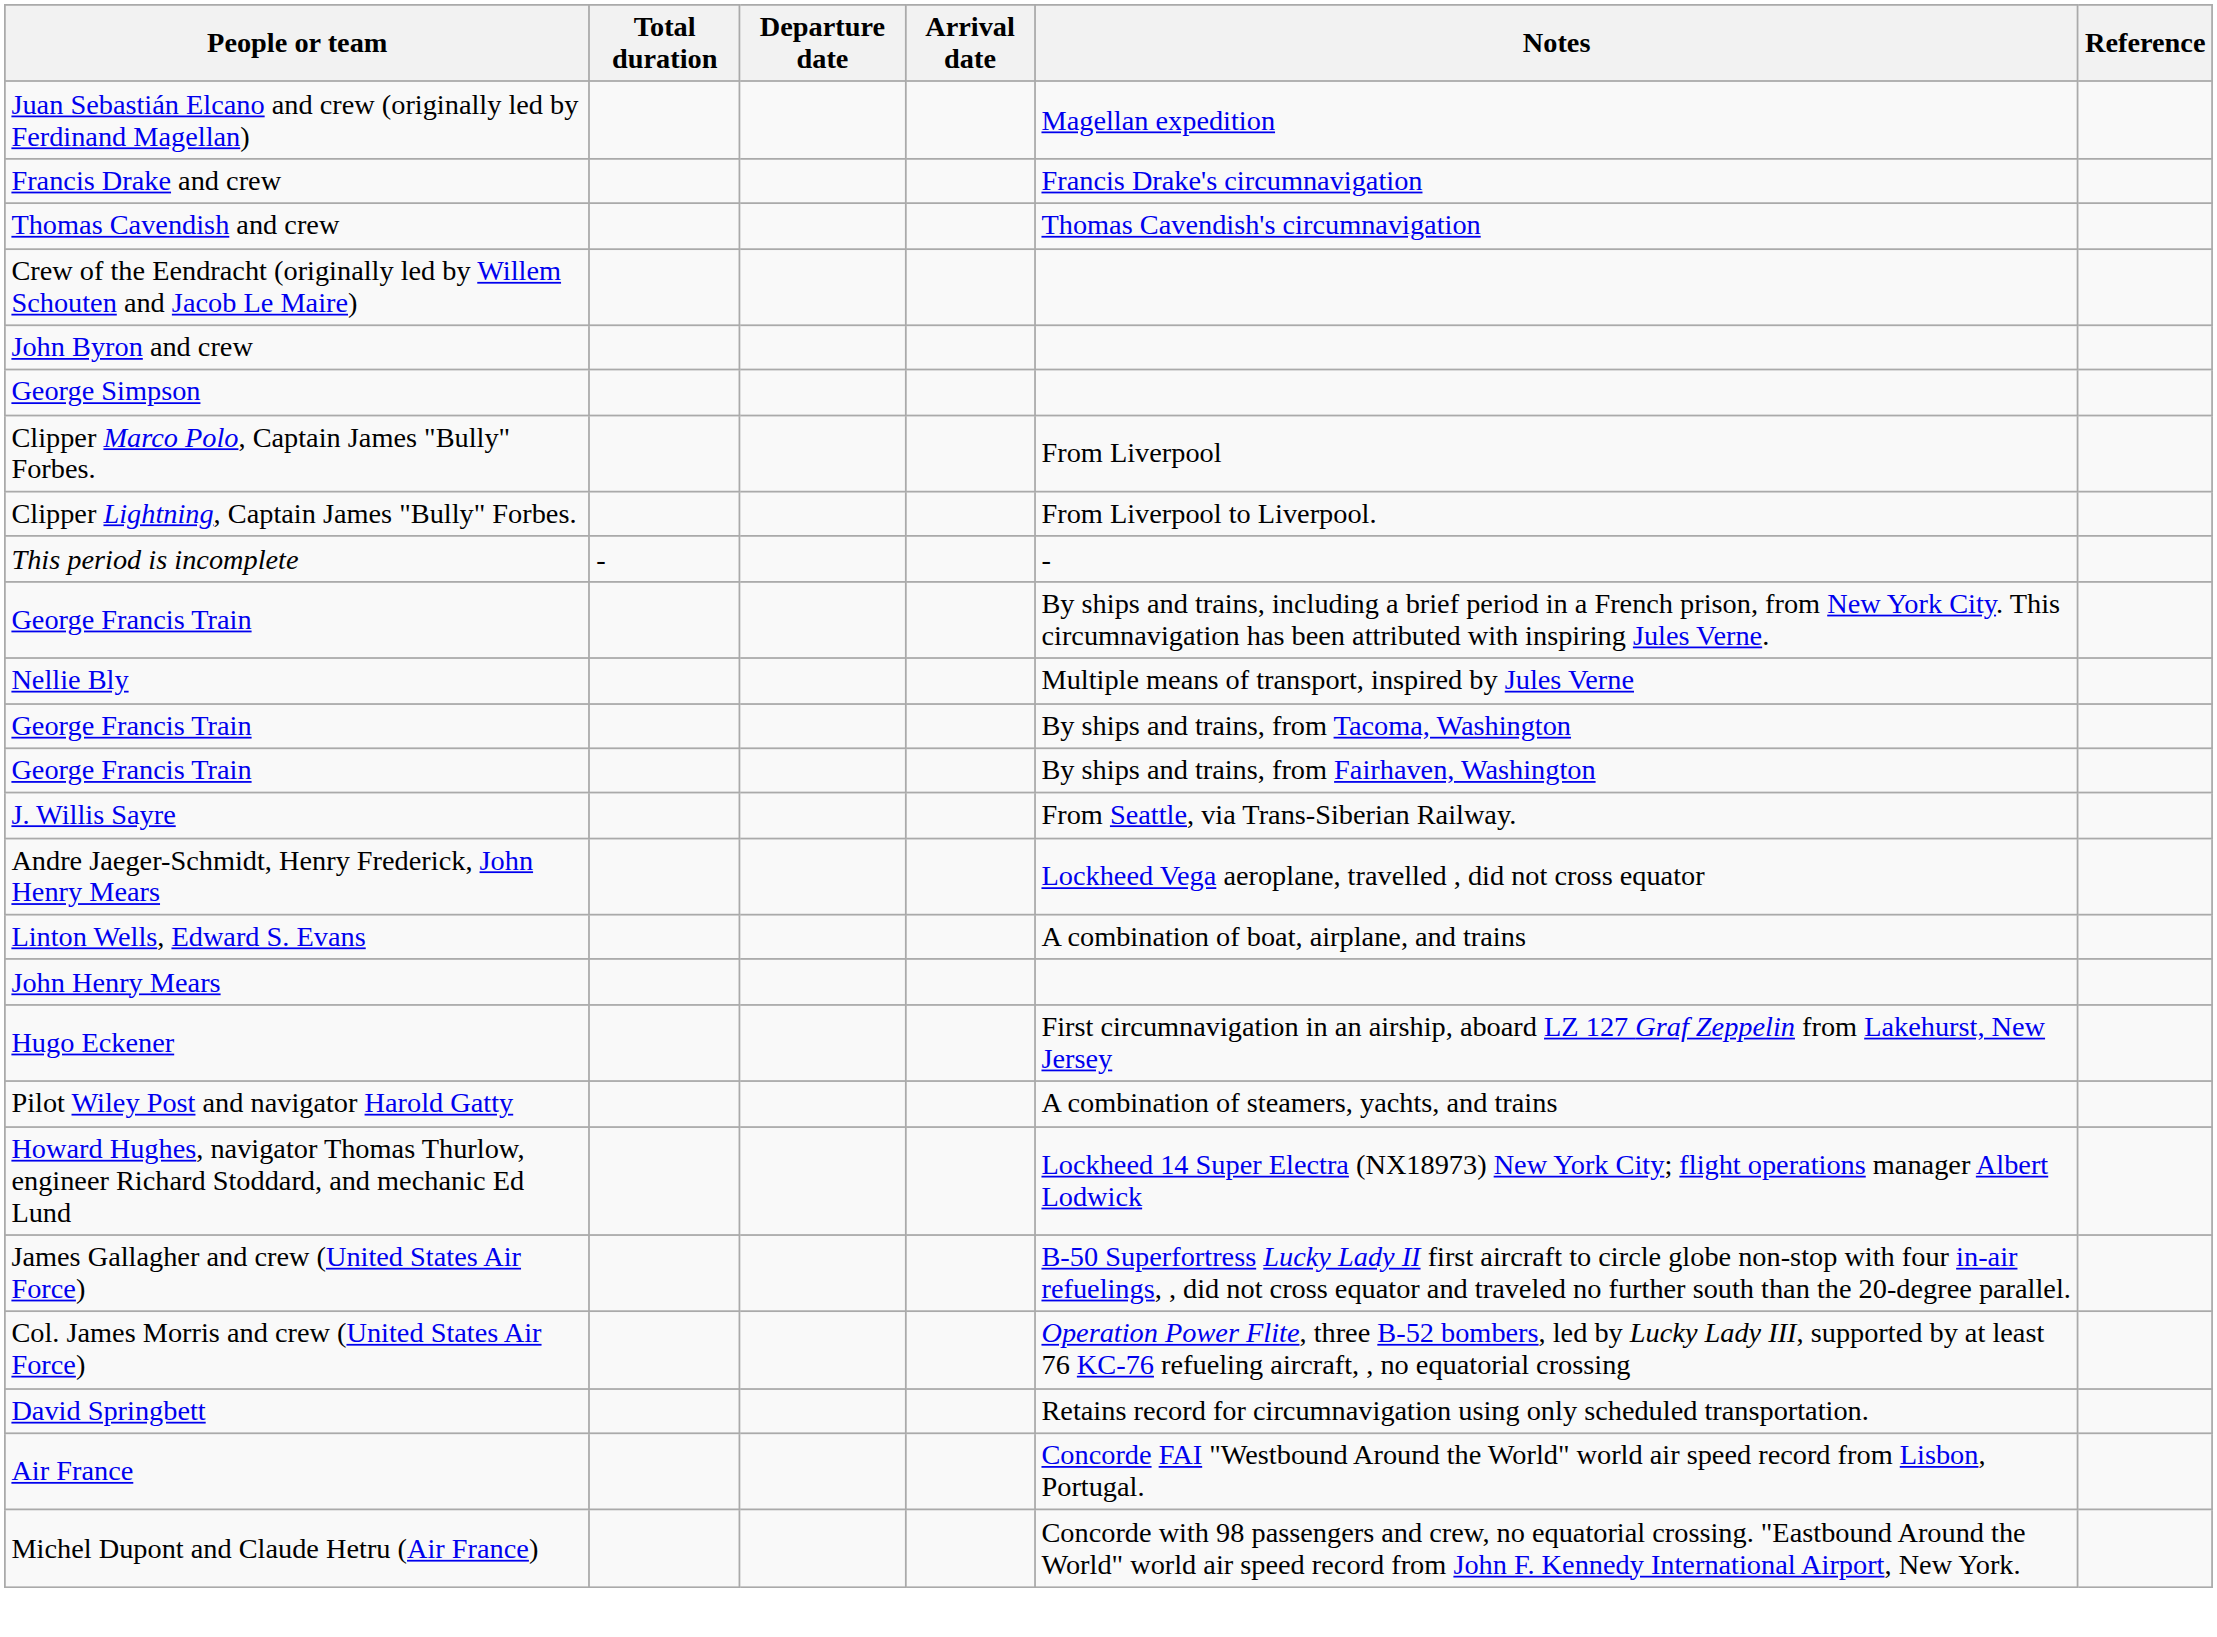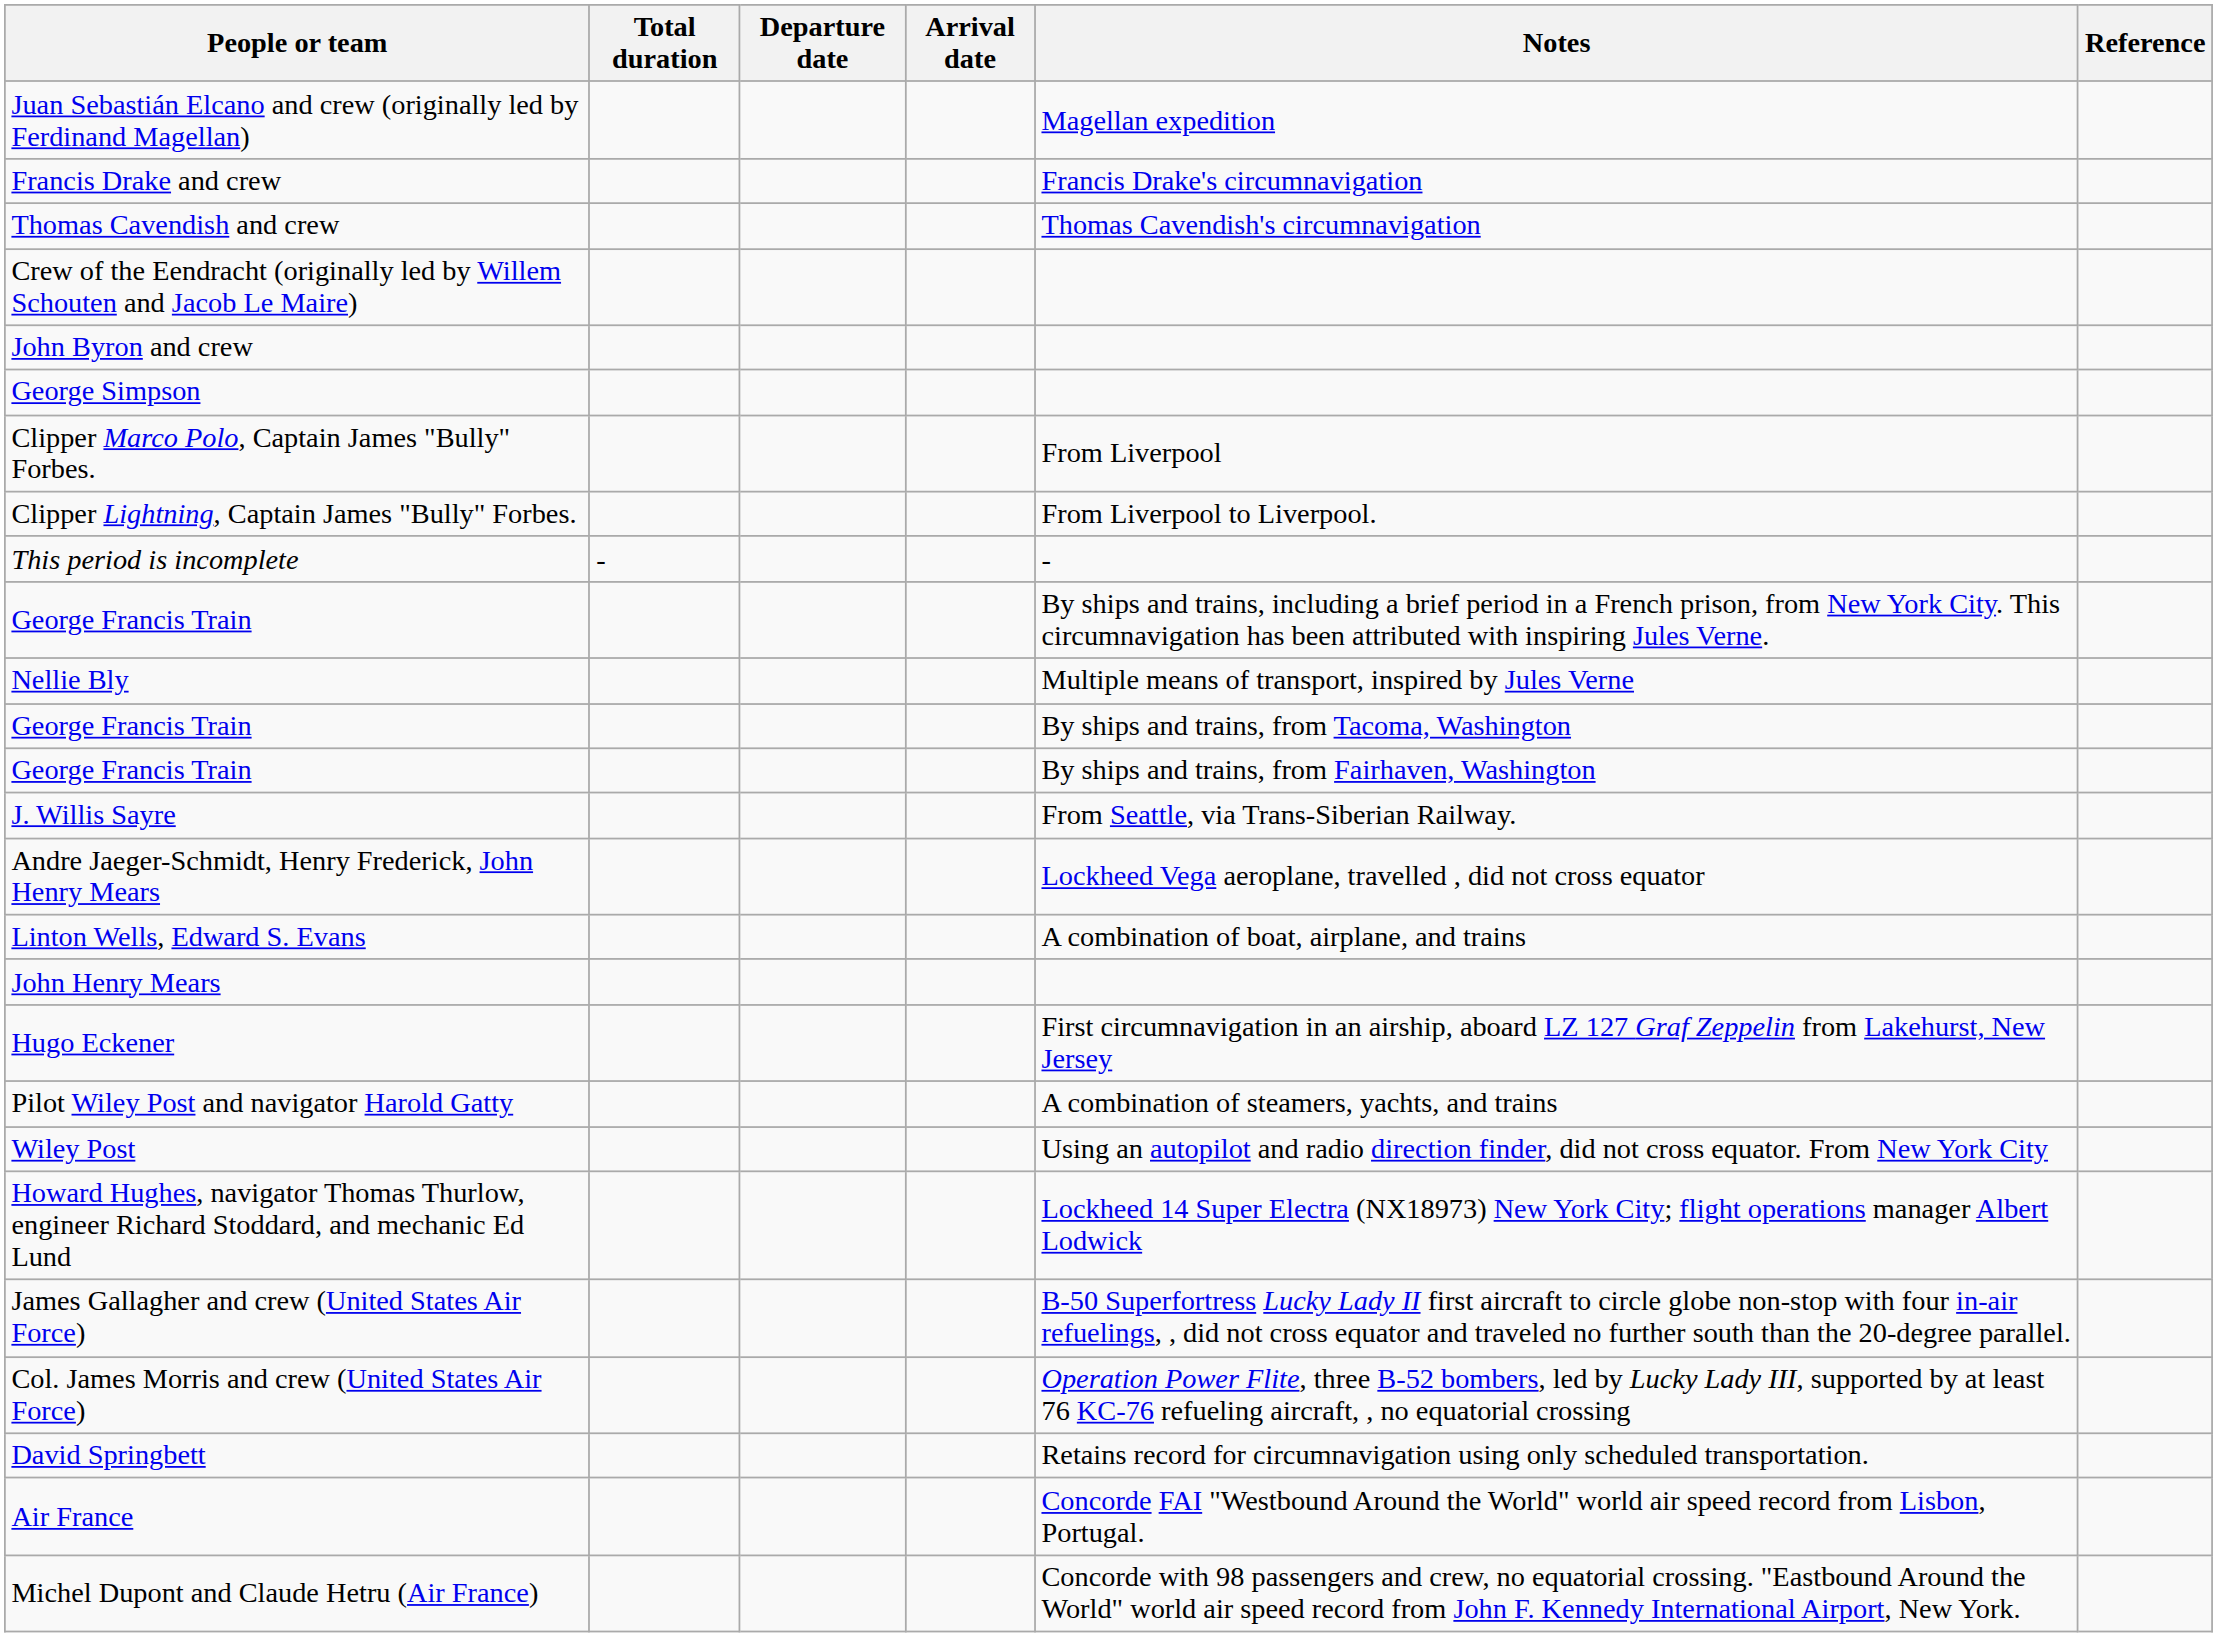+ row: (73, 1148)
